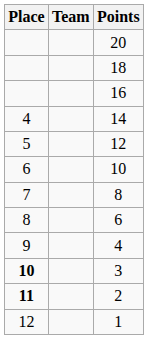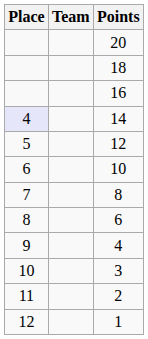(26, 118) no background -> (26, 118) lavender background
(26, 270) bold -> (26, 270) normal
(26, 296) bold -> (26, 296) normal
